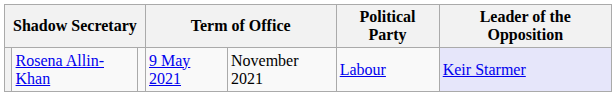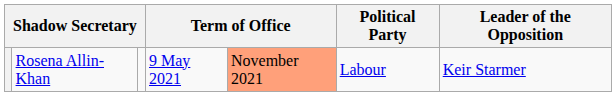(265, 69) no background -> (265, 69) lightsalmon background
(484, 69) lavender background -> (484, 69) no background
